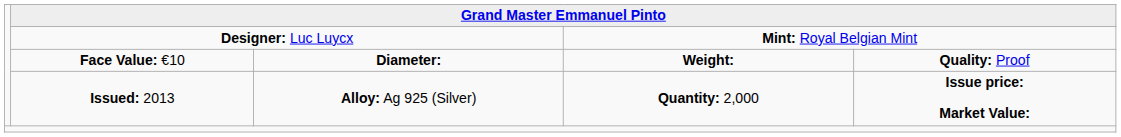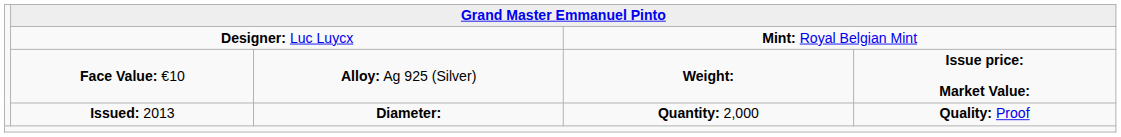(409, 60) Diameter: -> (409, 76) Alloy: Ag 925 (Silver)
(985, 60) Quality: Proof -> (985, 76) Issue price: Market Value:
(409, 98) Alloy: Ag 925 (Silver) -> (409, 114) Diameter:
(985, 98) Issue price: Market Value: -> (985, 114) Quality: Proof
